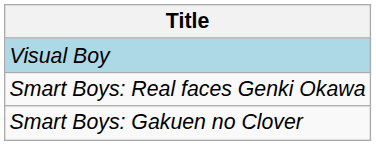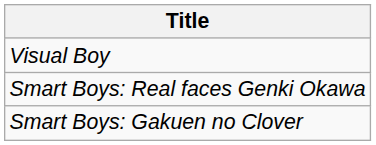(60, 55) lightblue background -> (60, 55) no background
